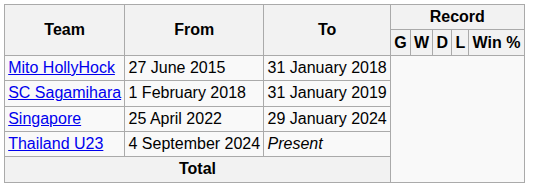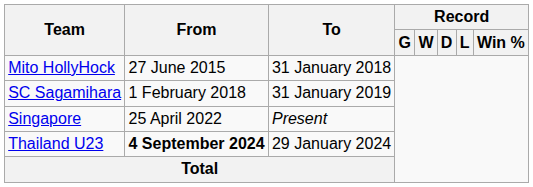(327, 118) 29 January 2024 -> (300, 118) Present
(194, 144) normal -> (197, 144) bold
(295, 144) Present -> (332, 144) 29 January 2024
